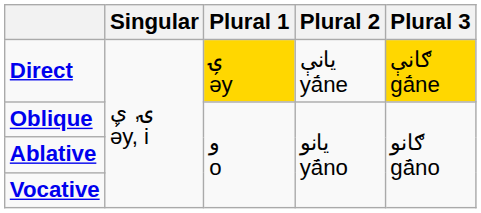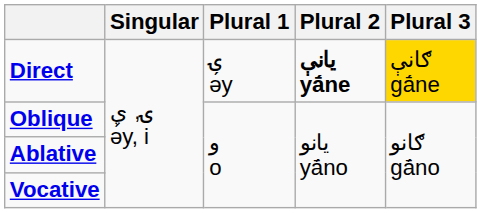(221, 71) gold background -> (221, 71) no background
(324, 71) normal -> (325, 71) bold
